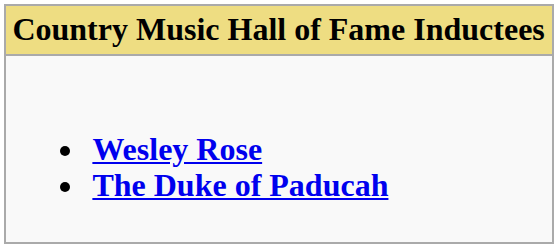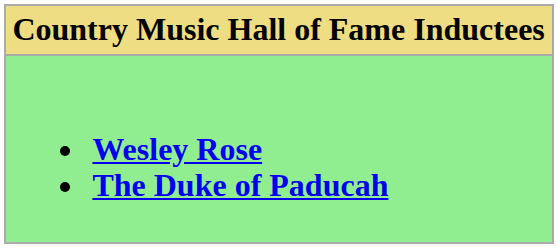(279, 167) no background -> (279, 167) lightgreen background
